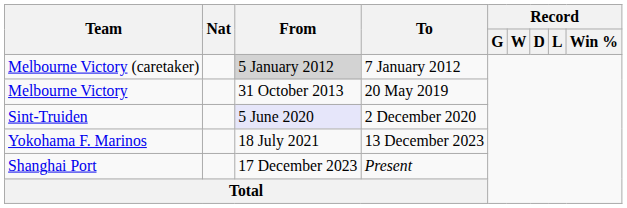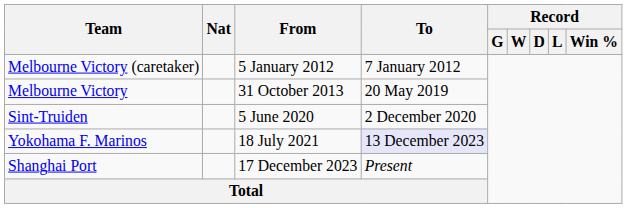(286, 66) lightgrey background -> (286, 66) no background
(276, 116) lavender background -> (276, 116) no background
(424, 141) no background -> (424, 141) lavender background
